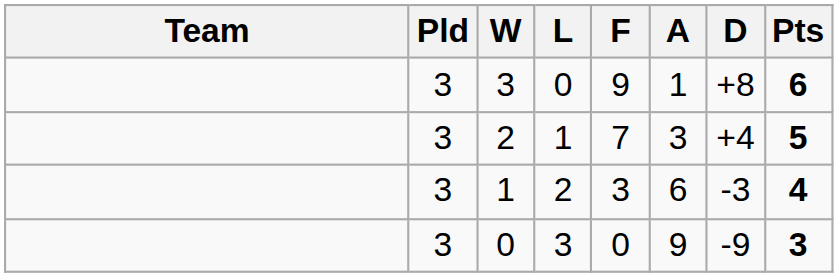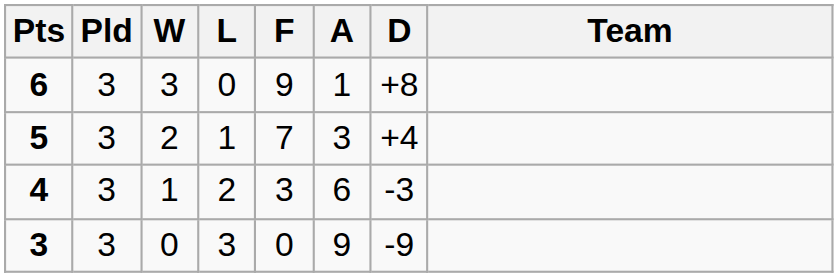columns swapped: (207, 31) <-> (798, 31)
